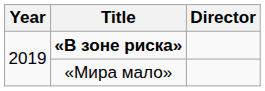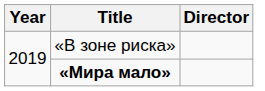(118, 45) bold -> (115, 45) normal
(118, 72) normal -> (115, 72) bold
